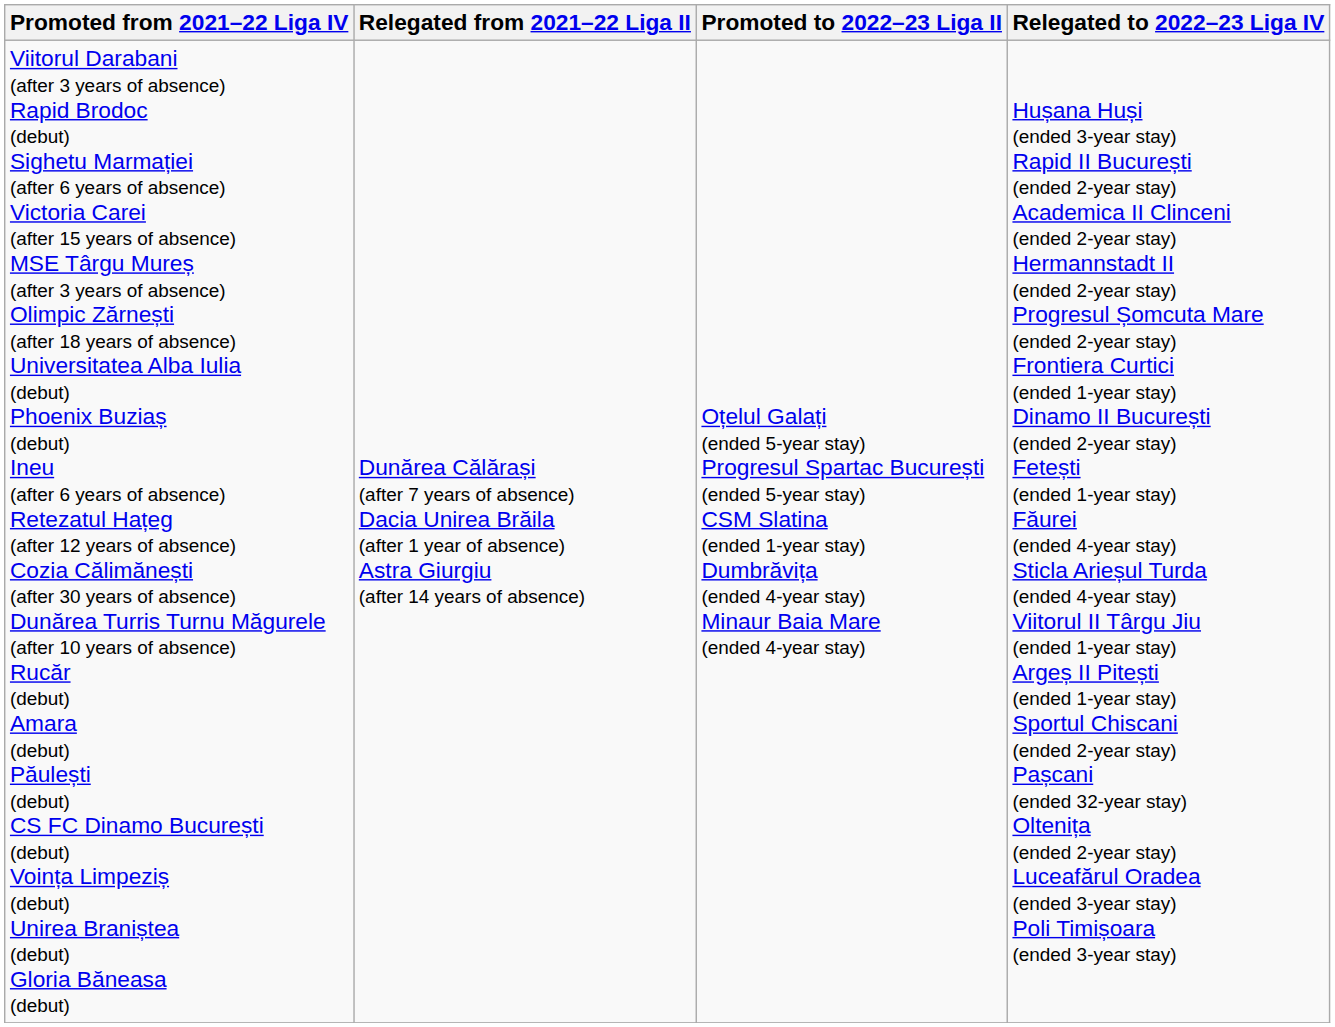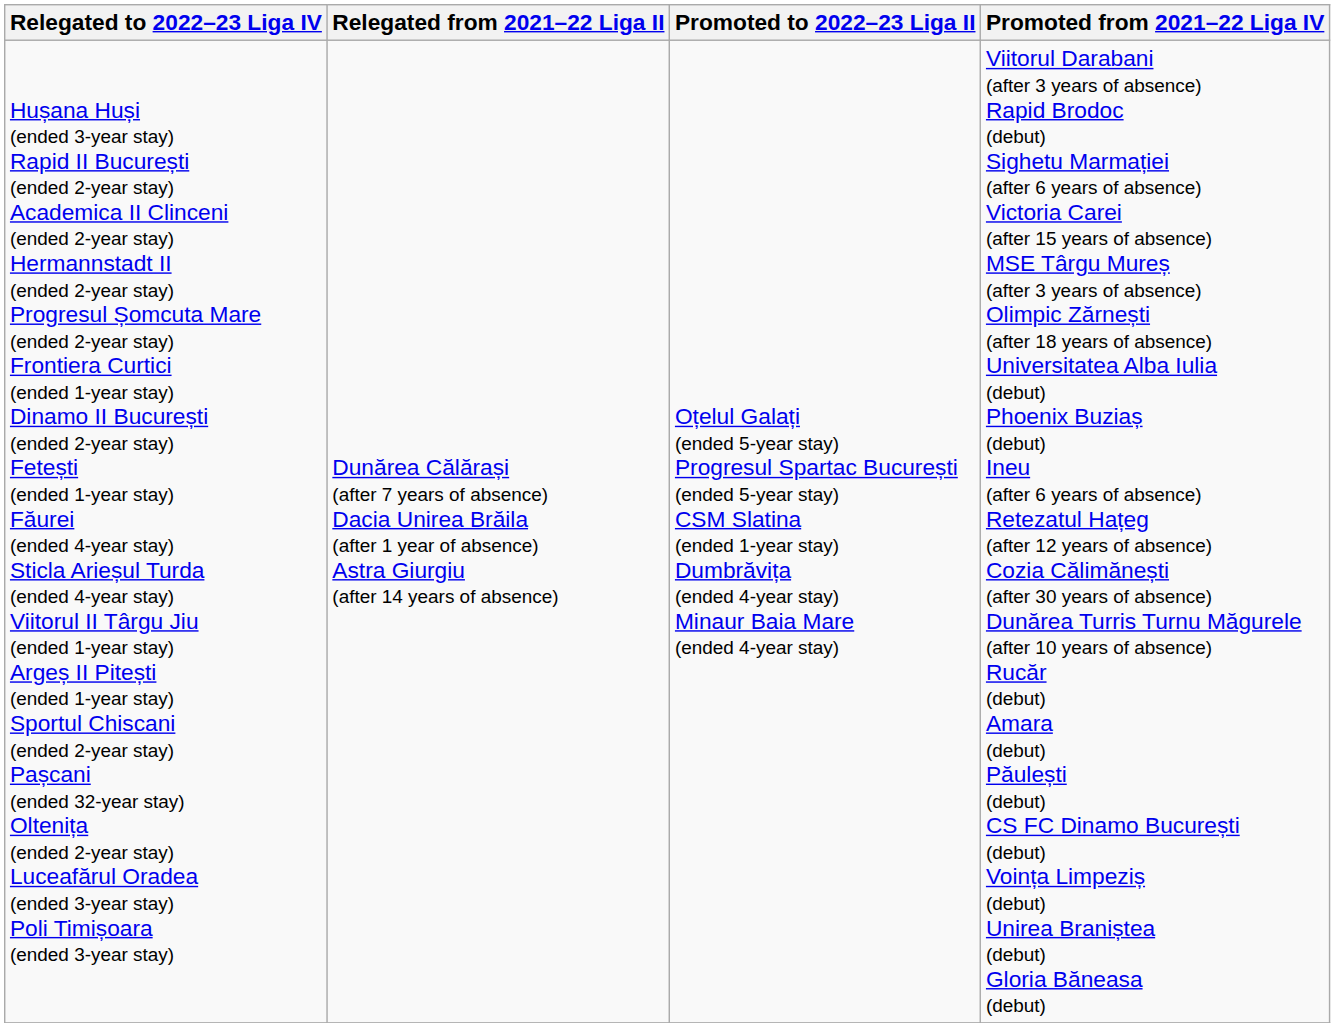columns swapped: (179, 22) <-> (1168, 22)
